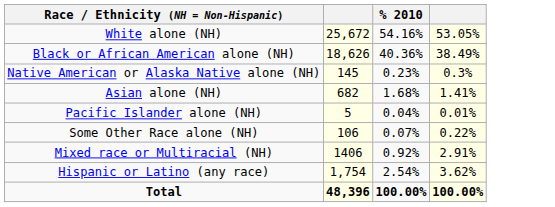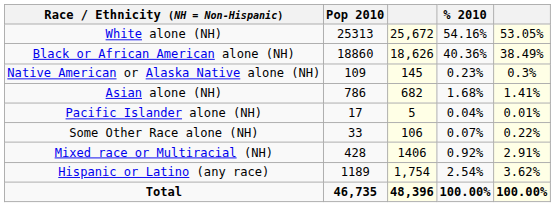+ column: (355, 14)
